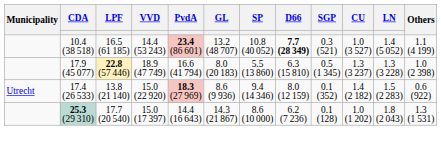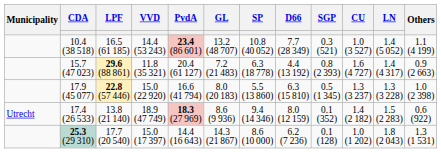(293, 46) bold -> (293, 46) normal
+ row: (78, 69)
(150, 69) 18.9 (47 749) -> (150, 92) 15.0 (22 920)
(150, 92) 15.0 (22 920) -> (150, 114) 18.9 (47 749)
